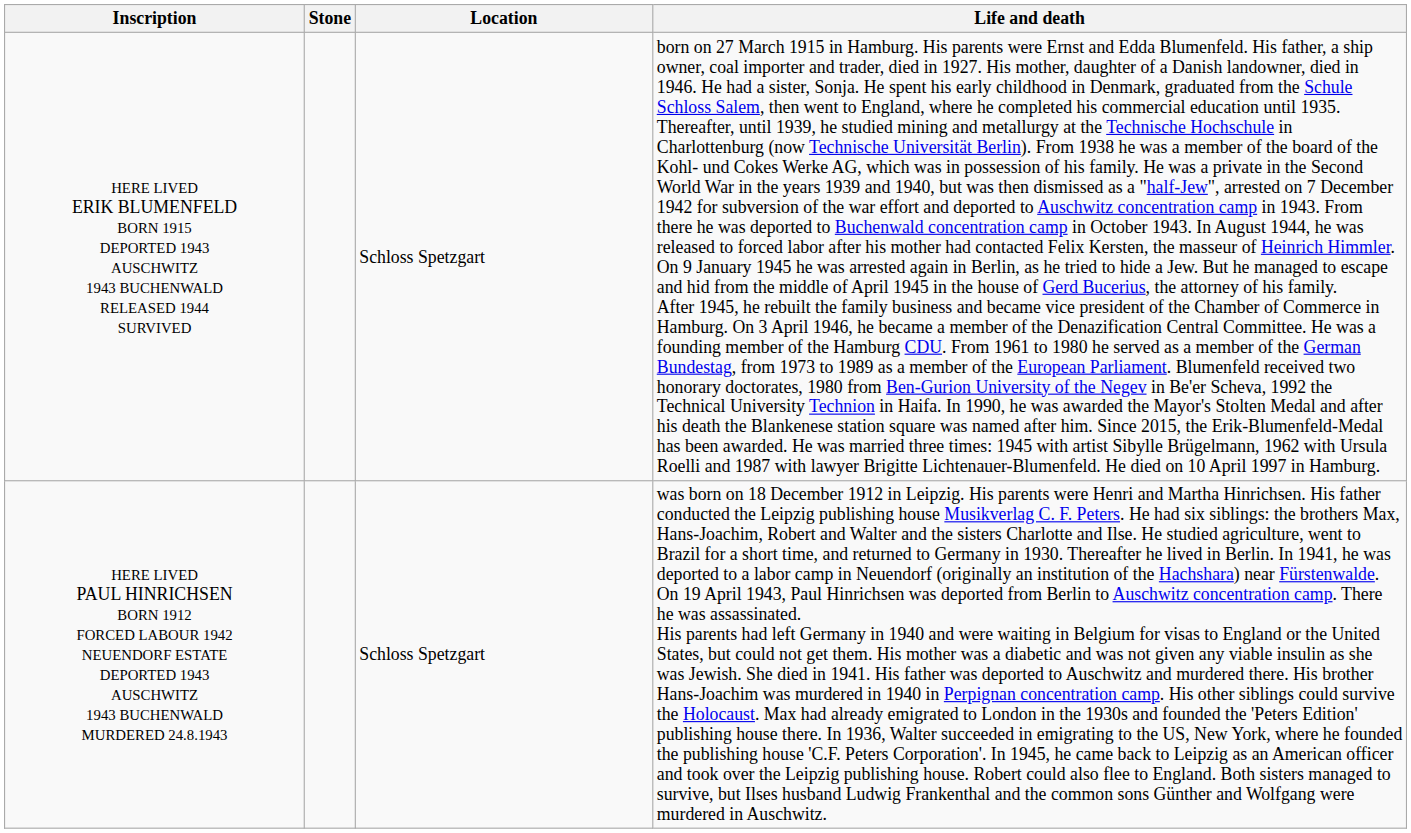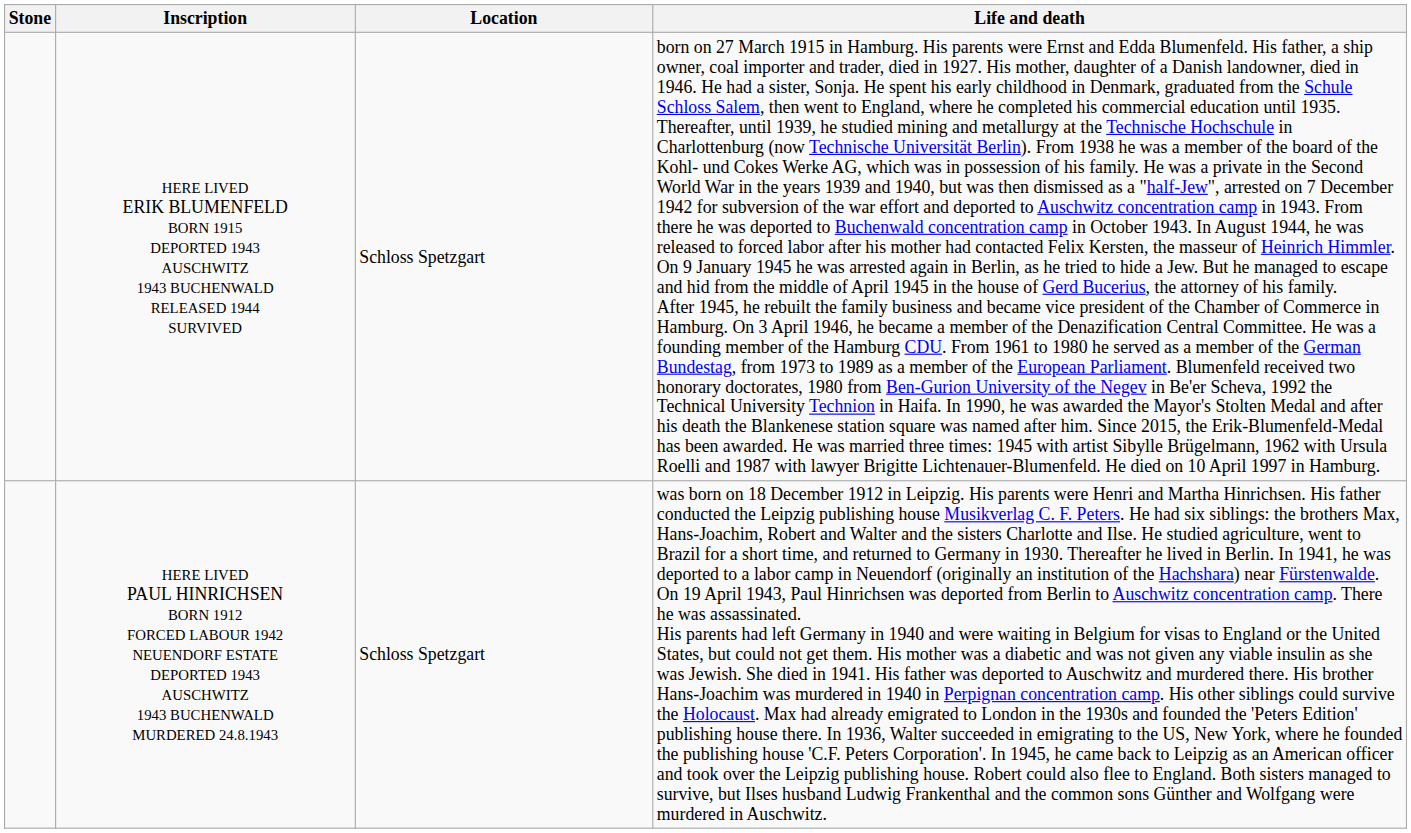columns swapped: (330, 18) <-> (155, 18)
